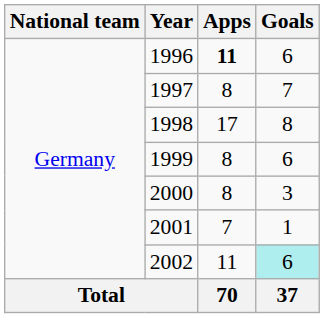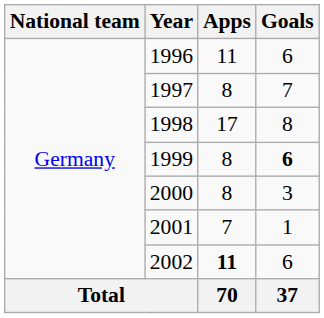(227, 55) bold -> (227, 55) normal
(287, 158) normal -> (287, 158) bold
(227, 261) normal -> (227, 261) bold
(287, 261) paleturquoise background -> (287, 261) no background
